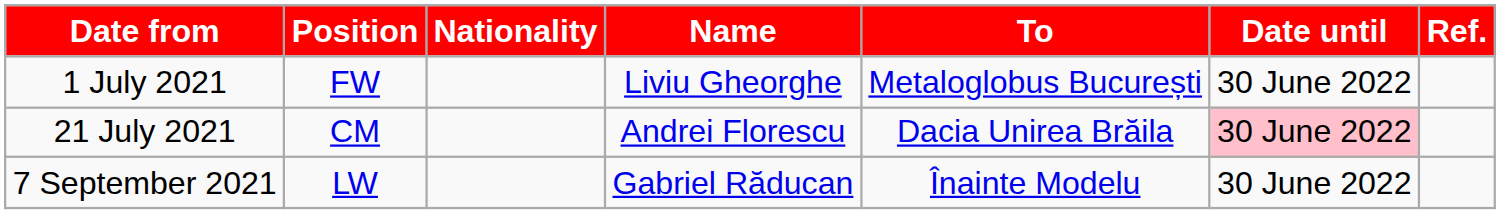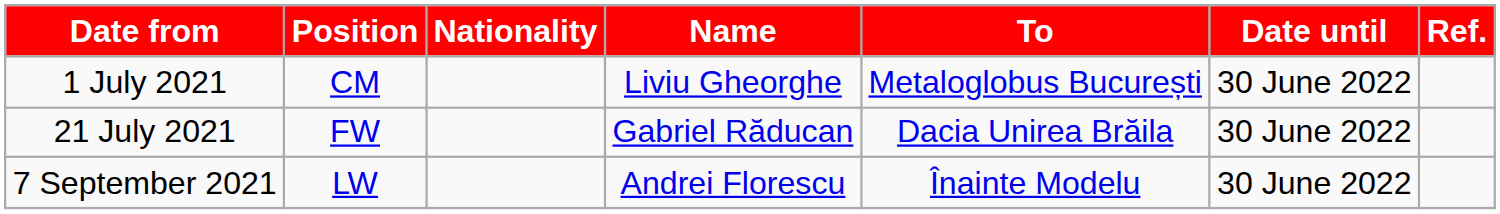(355, 82) FW -> (355, 82) CM
(355, 132) CM -> (355, 132) FW
(733, 132) Andrei Florescu -> (733, 132) Gabriel Răducan
(1314, 132) pink background -> (1314, 132) no background
(733, 183) Gabriel Răducan -> (733, 183) Andrei Florescu
